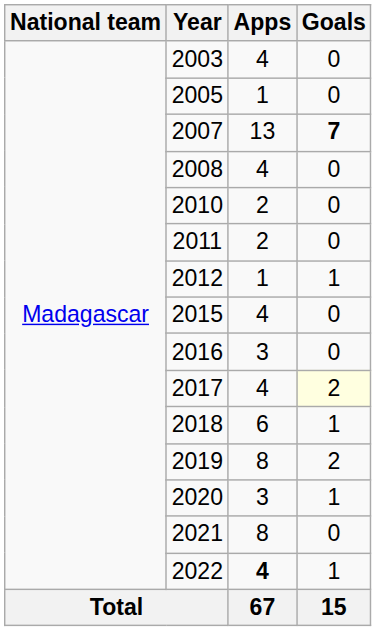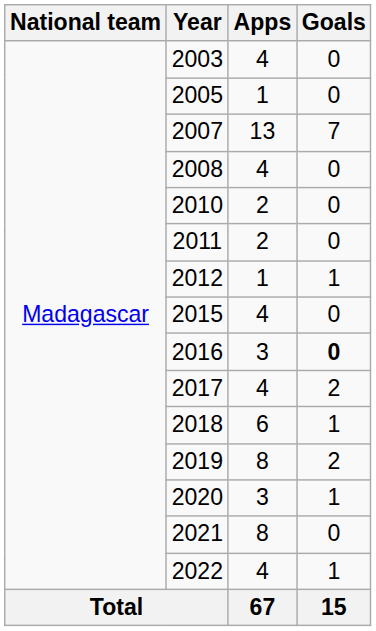(334, 132) bold -> (334, 132) normal
(334, 351) normal -> (334, 351) bold
(334, 388) lightyellow background -> (334, 388) no background
(262, 570) bold -> (262, 570) normal
